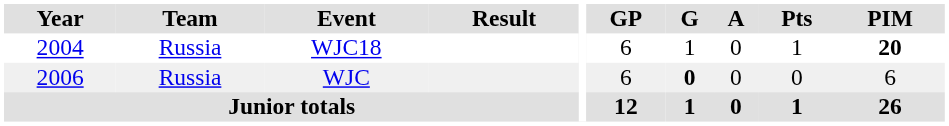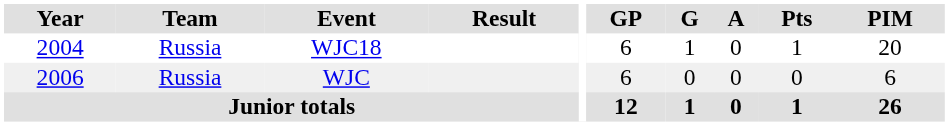(890, 47) bold -> (890, 47) normal
(690, 77) bold -> (690, 77) normal
